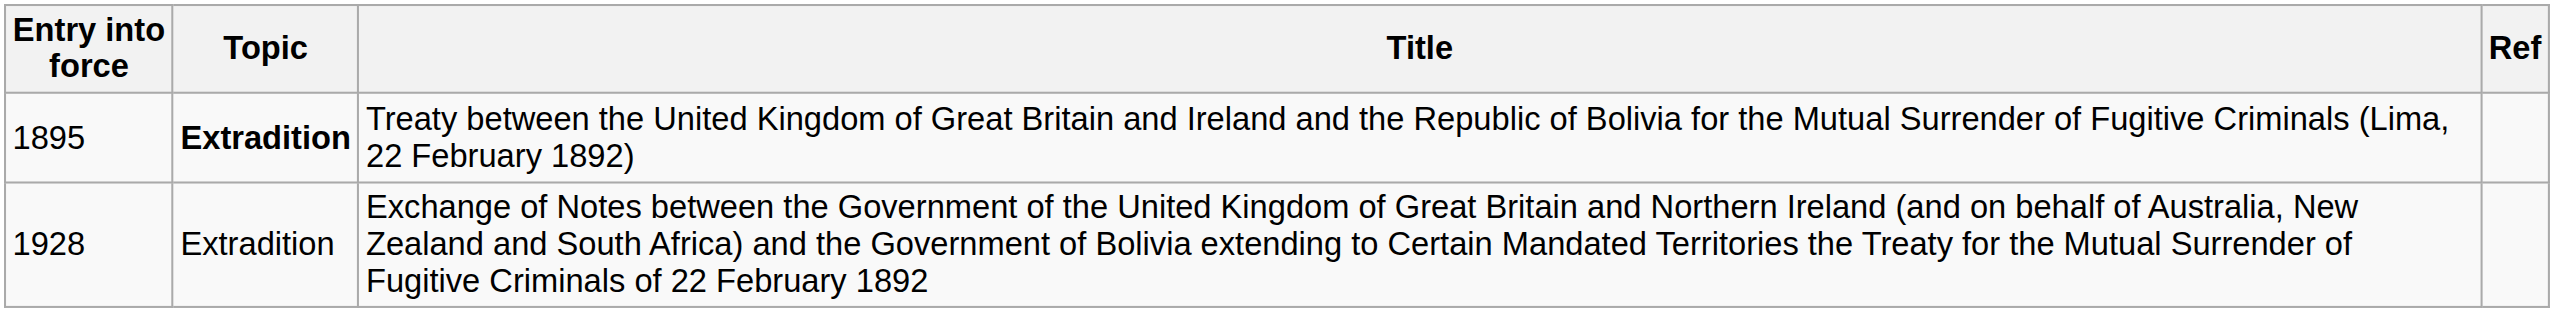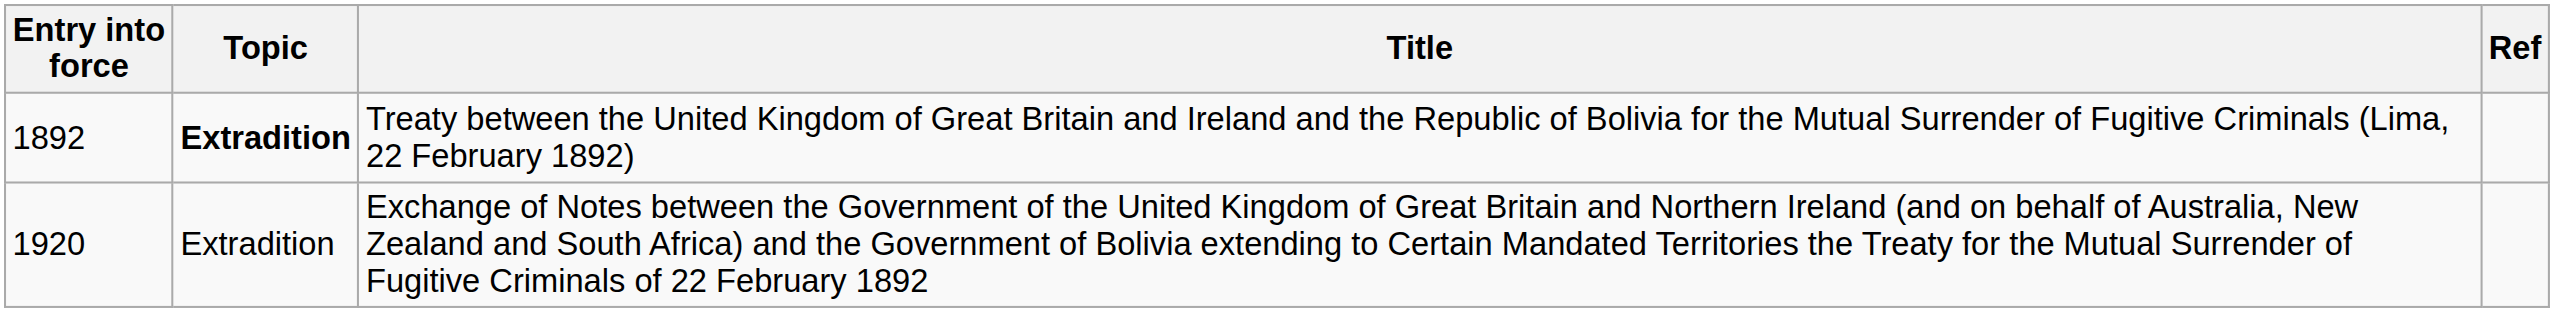(49, 137) 1895 -> (49, 137) 1892
(49, 244) 1928 -> (49, 244) 1920
